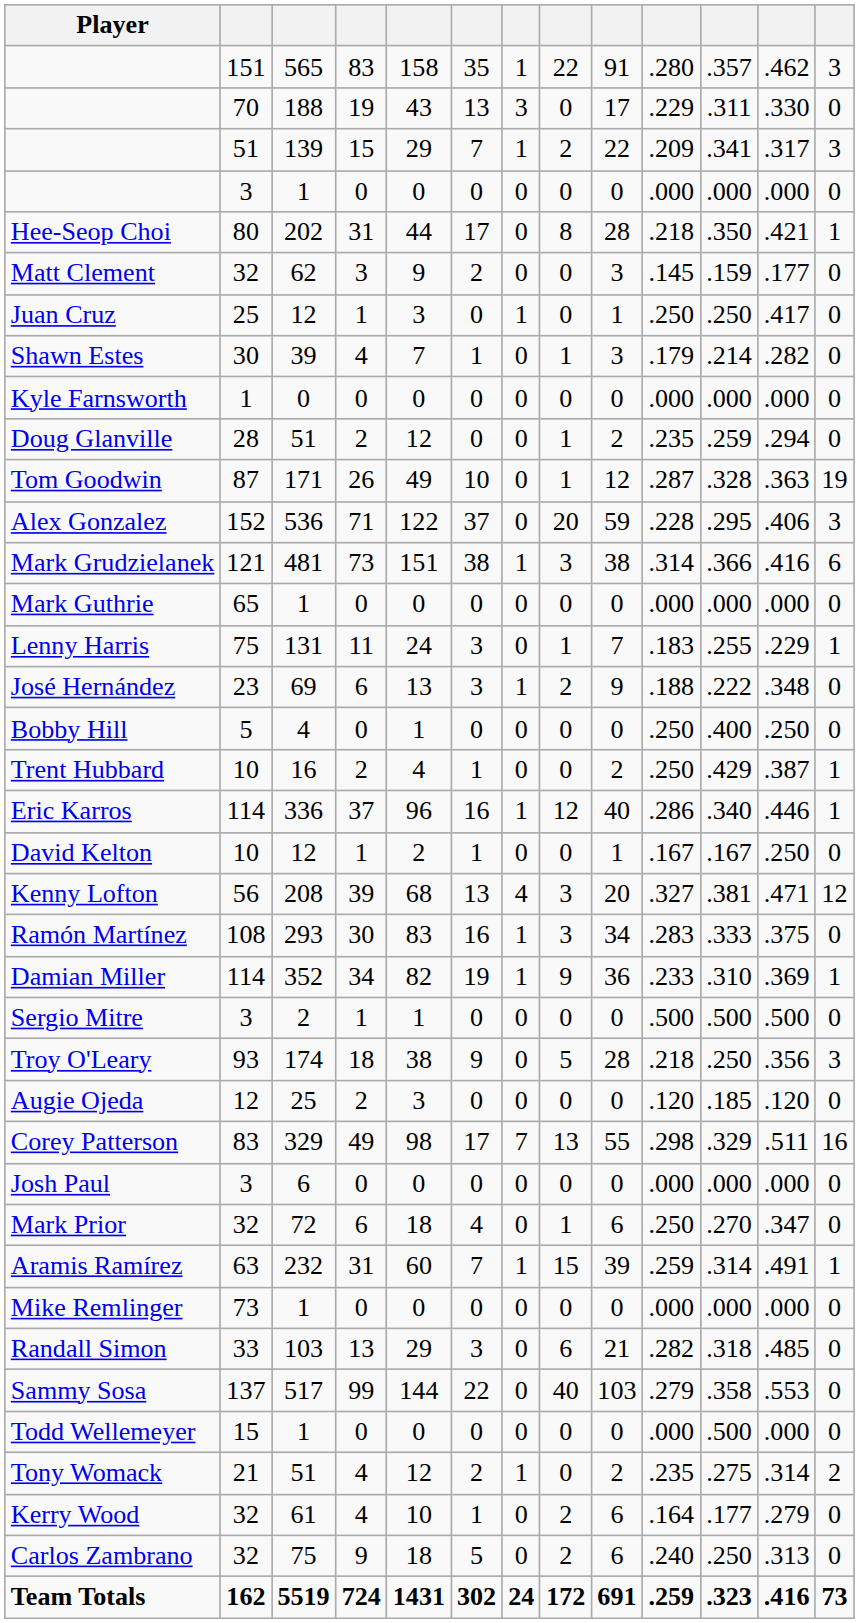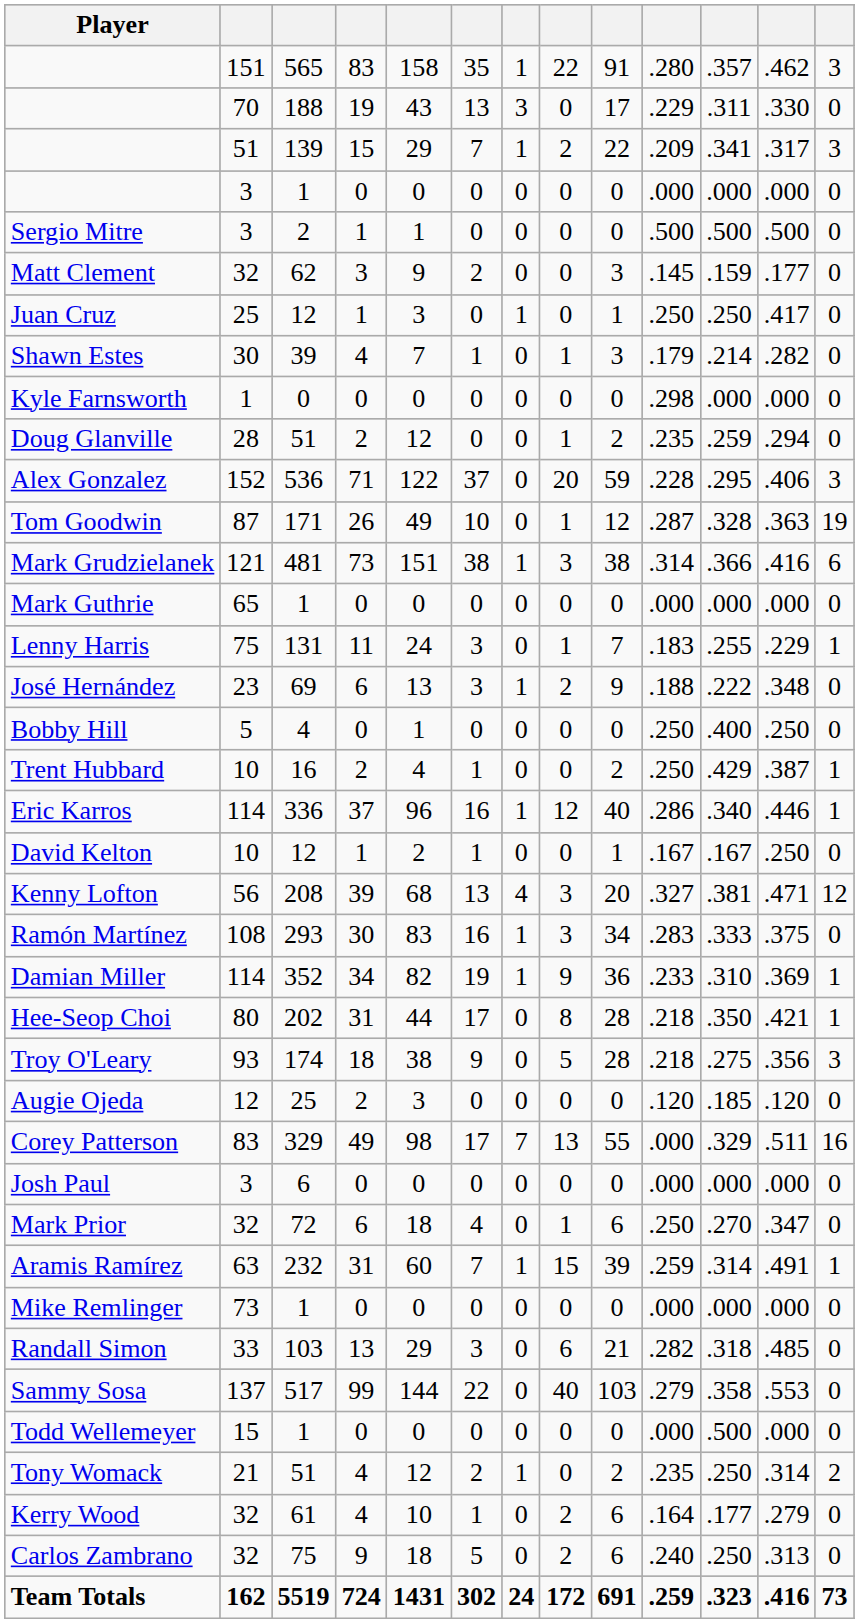rows swapped: (91, 231) <-> (77, 1017)
(671, 397) .000 -> (671, 397) .298
rows swapped: (89, 521) <-> (86, 480)
(729, 1059) .250 -> (729, 1059) .275
(671, 1141) .298 -> (671, 1141) .000
(729, 1472) .275 -> (729, 1472) .250
